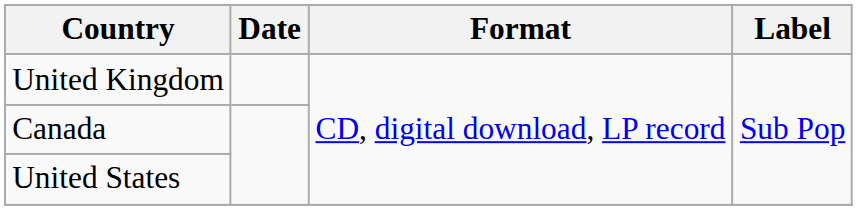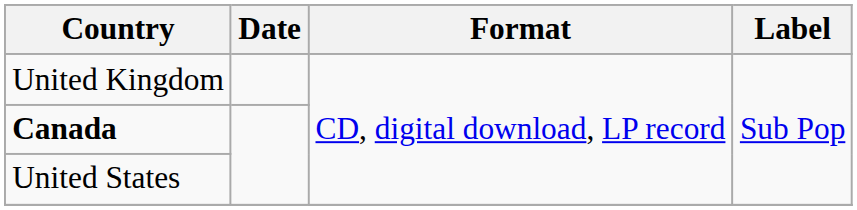(59, 128) normal -> (64, 128) bold
